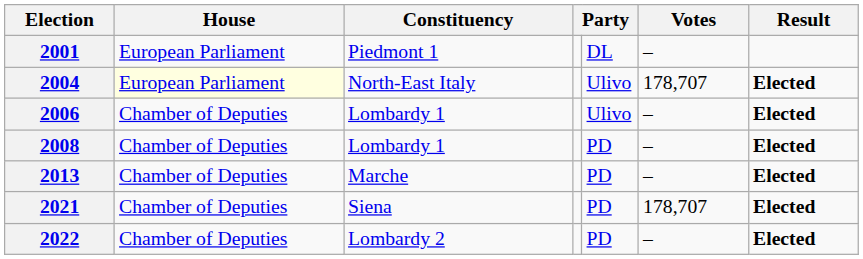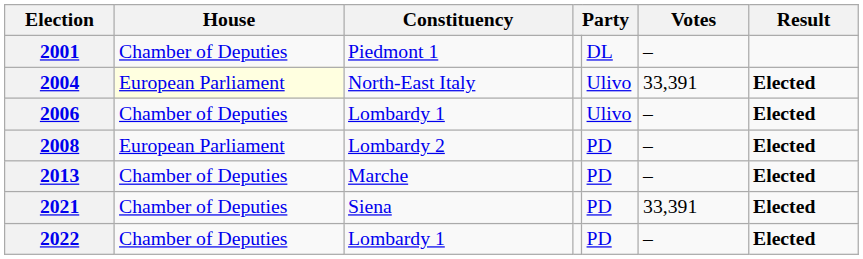(202, 51) European Parliament -> (203, 51) Chamber of Deputies
(675, 82) 178,707 -> (670, 82) 33,391
(203, 144) Chamber of Deputies -> (202, 144) European Parliament
(396, 144) Lombardy 1 -> (396, 144) Lombardy 2
(675, 207) 178,707 -> (670, 207) 33,391
(396, 238) Lombardy 2 -> (396, 238) Lombardy 1
